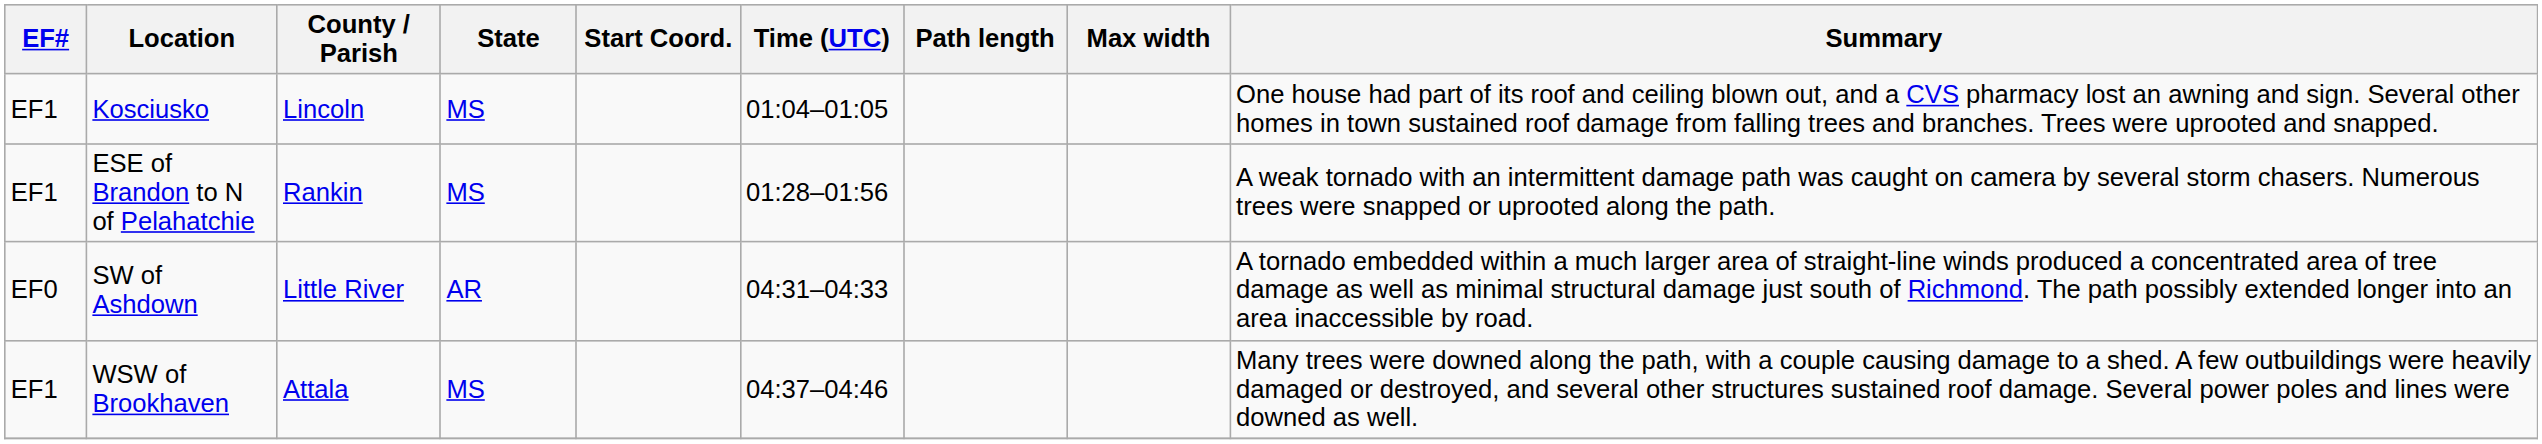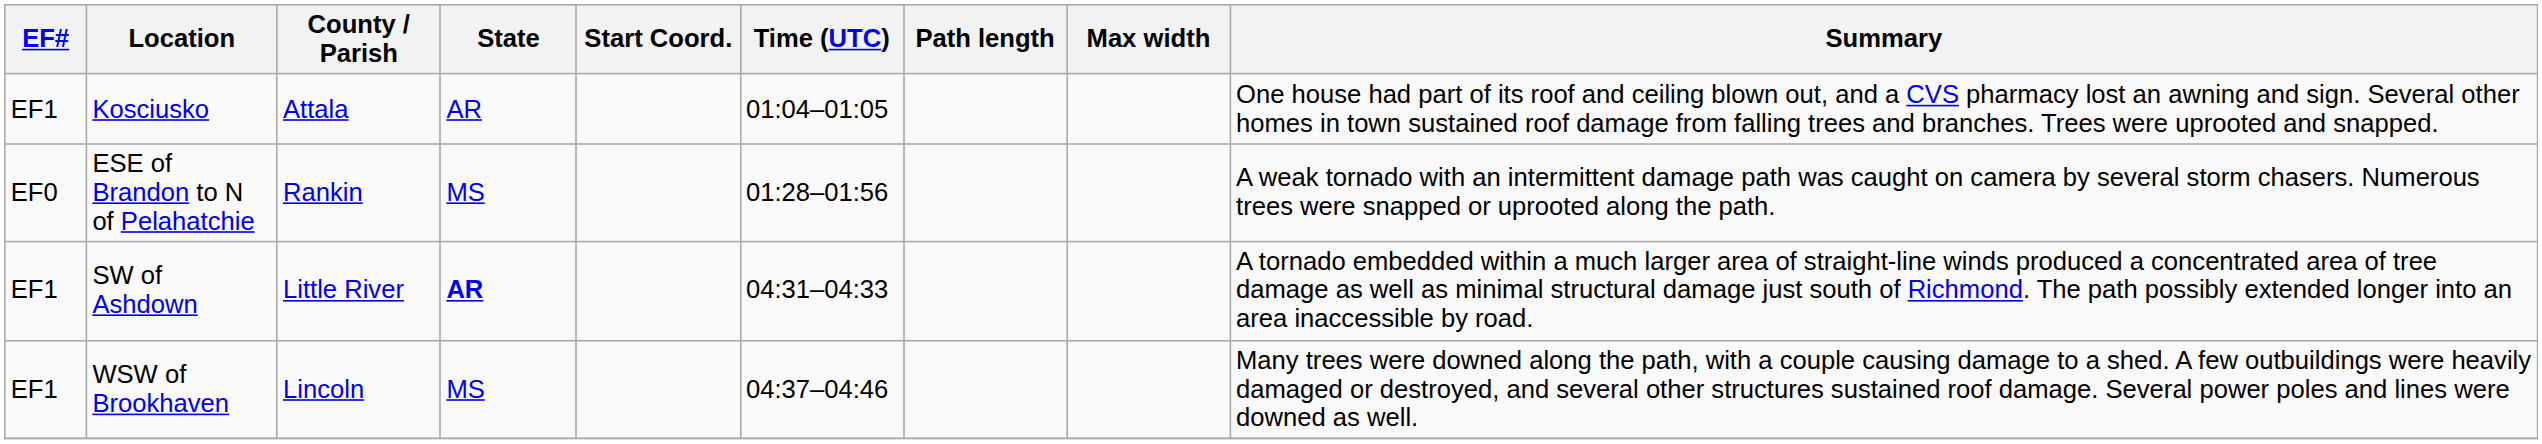(324, 108) Lincoln -> (316, 108) Attala
(466, 108) MS -> (464, 108) AR
(34, 192) EF1 -> (34, 192) EF0
(34, 290) EF0 -> (34, 290) EF1
(464, 290) normal -> (465, 290) bold
(316, 388) Attala -> (324, 388) Lincoln
